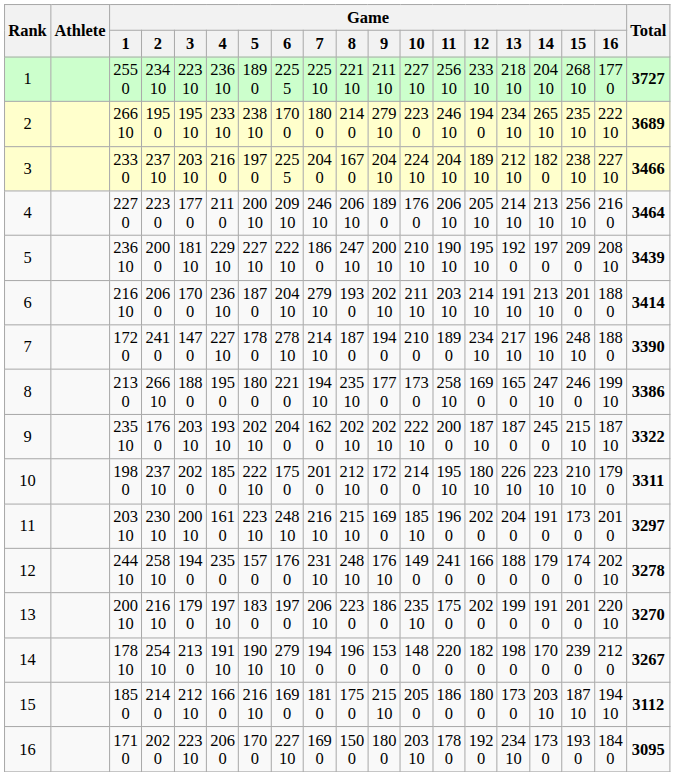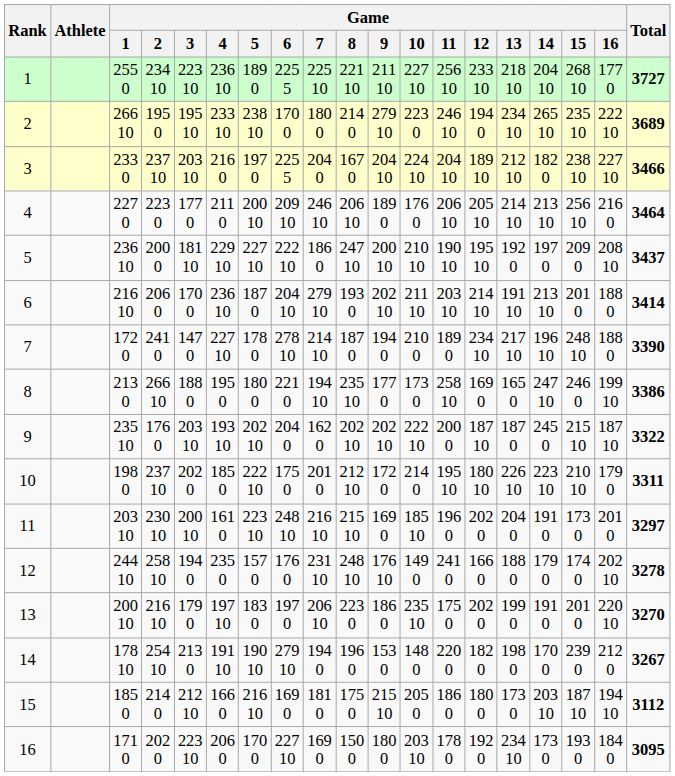(648, 257) 3439 -> (648, 257) 3437
